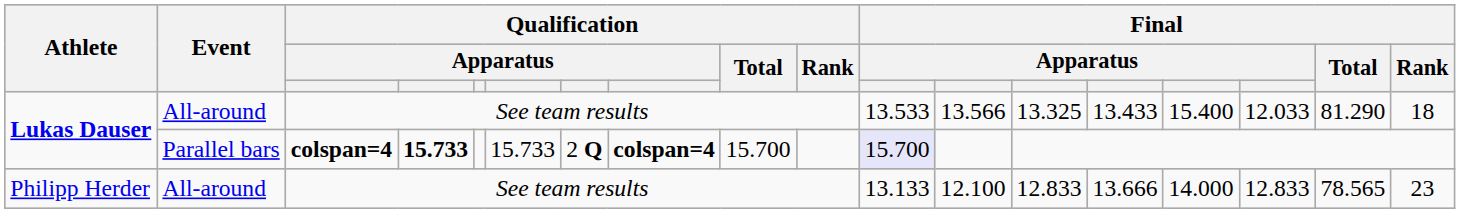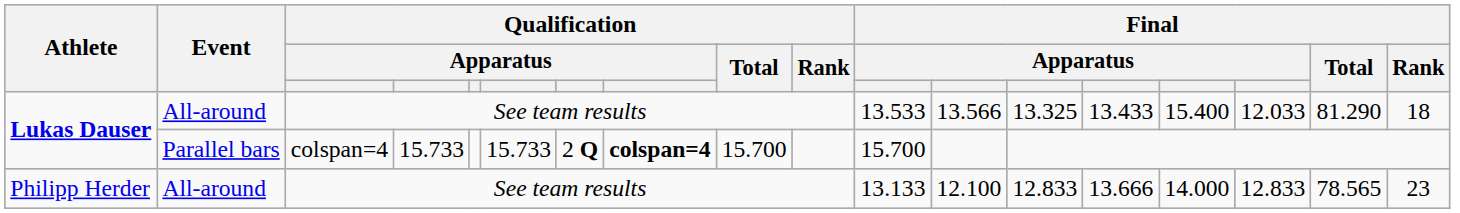(341, 149) bold -> (339, 149) normal
(436, 149) bold -> (432, 149) normal
(897, 149) lavender background -> (893, 149) no background
